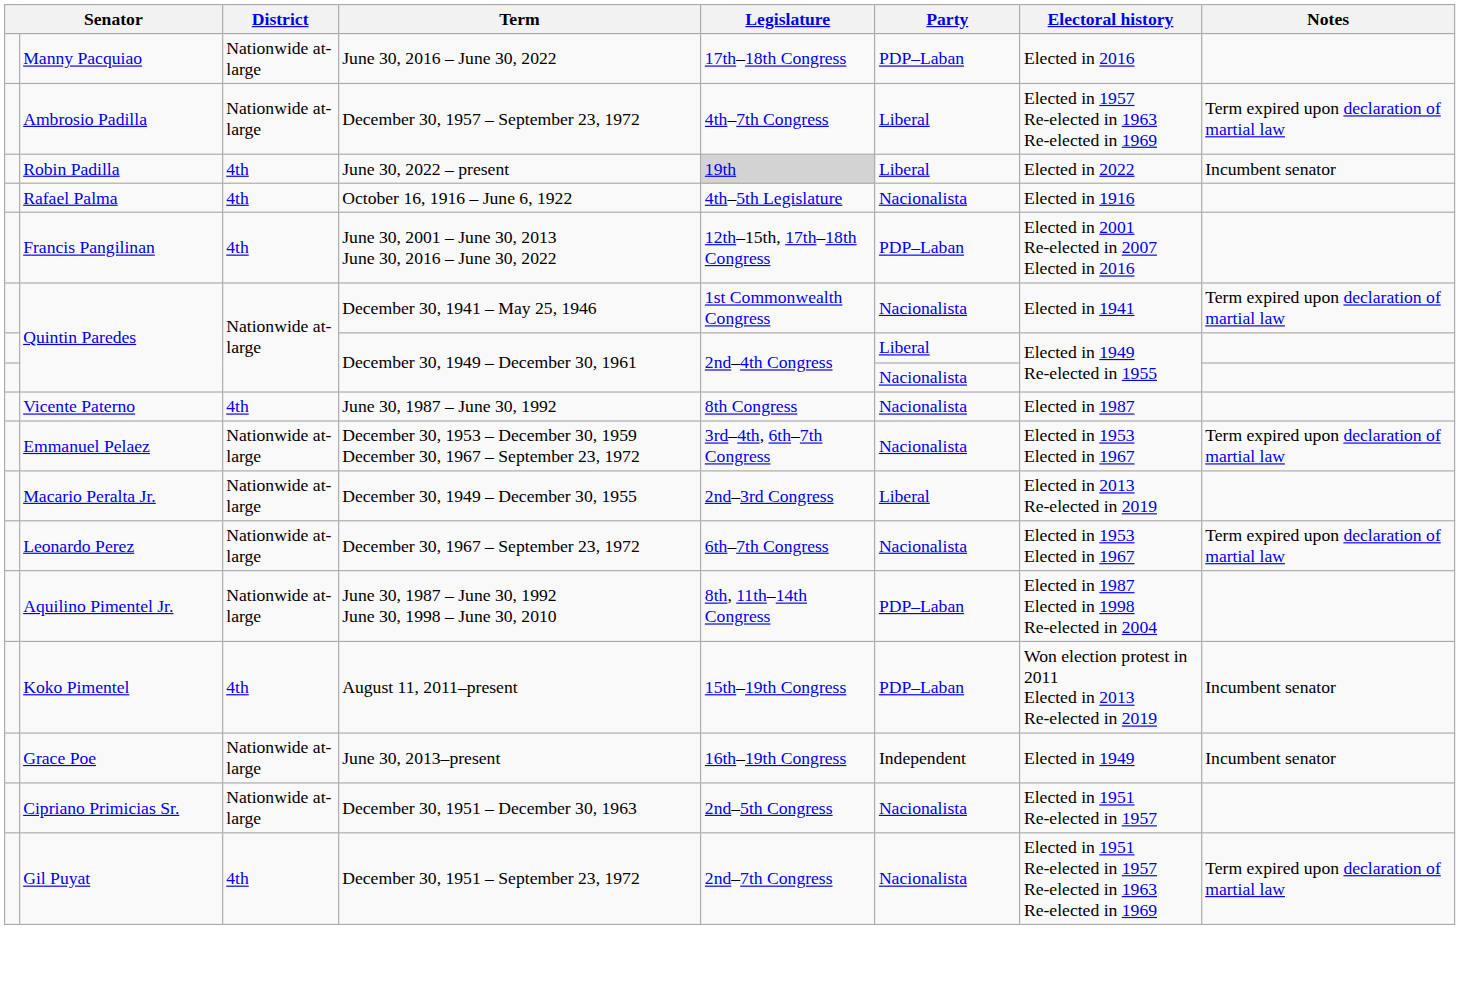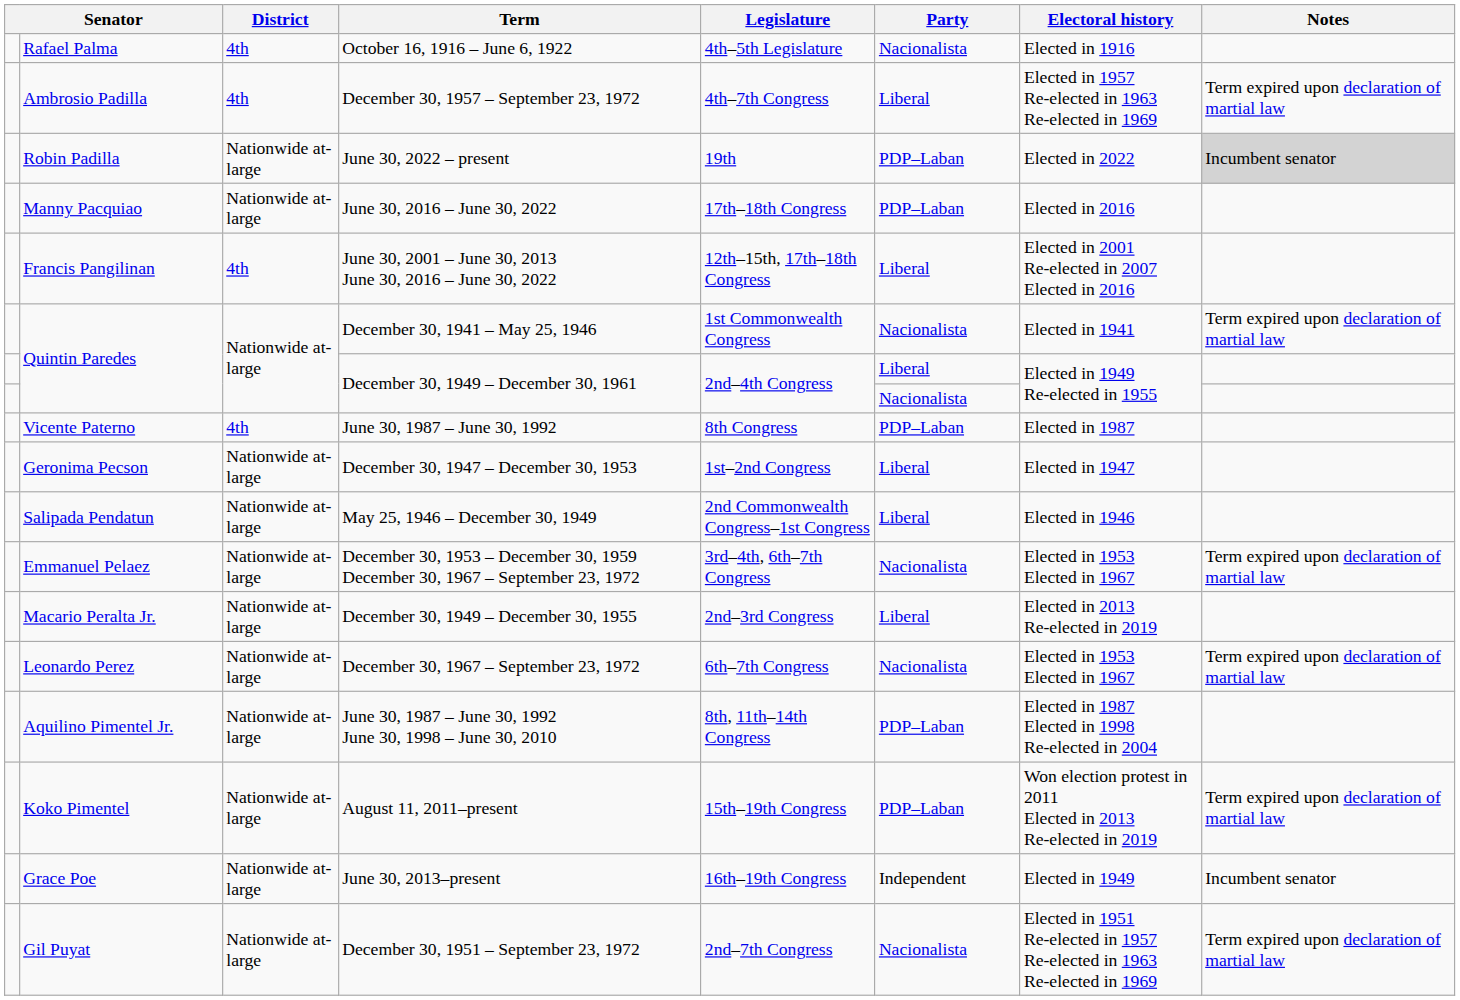rows swapped: (83, 58) <-> (70, 198)
(279, 119) Nationwide at-large -> (237, 98) 4th
(237, 169) 4th -> (279, 158) Nationwide at-large
(721, 169) lightgrey background -> (721, 158) no background
(904, 169) Liberal -> (921, 158) PDP–Laban
(1271, 169) no background -> (1271, 158) lightgrey background
(921, 248) PDP–Laban -> (904, 268) Liberal
(923, 406) Nacionalista -> (921, 427) PDP–Laban
+ row: (86, 466)
+ row: (88, 516)
(237, 687) 4th -> (279, 808) Nationwide at-large
(1271, 687) Incumbent senator -> (1323, 808) Term expired upon declaration of martial law
- row: (101, 808)
(237, 878) 4th -> (279, 949) Nationwide at-large
